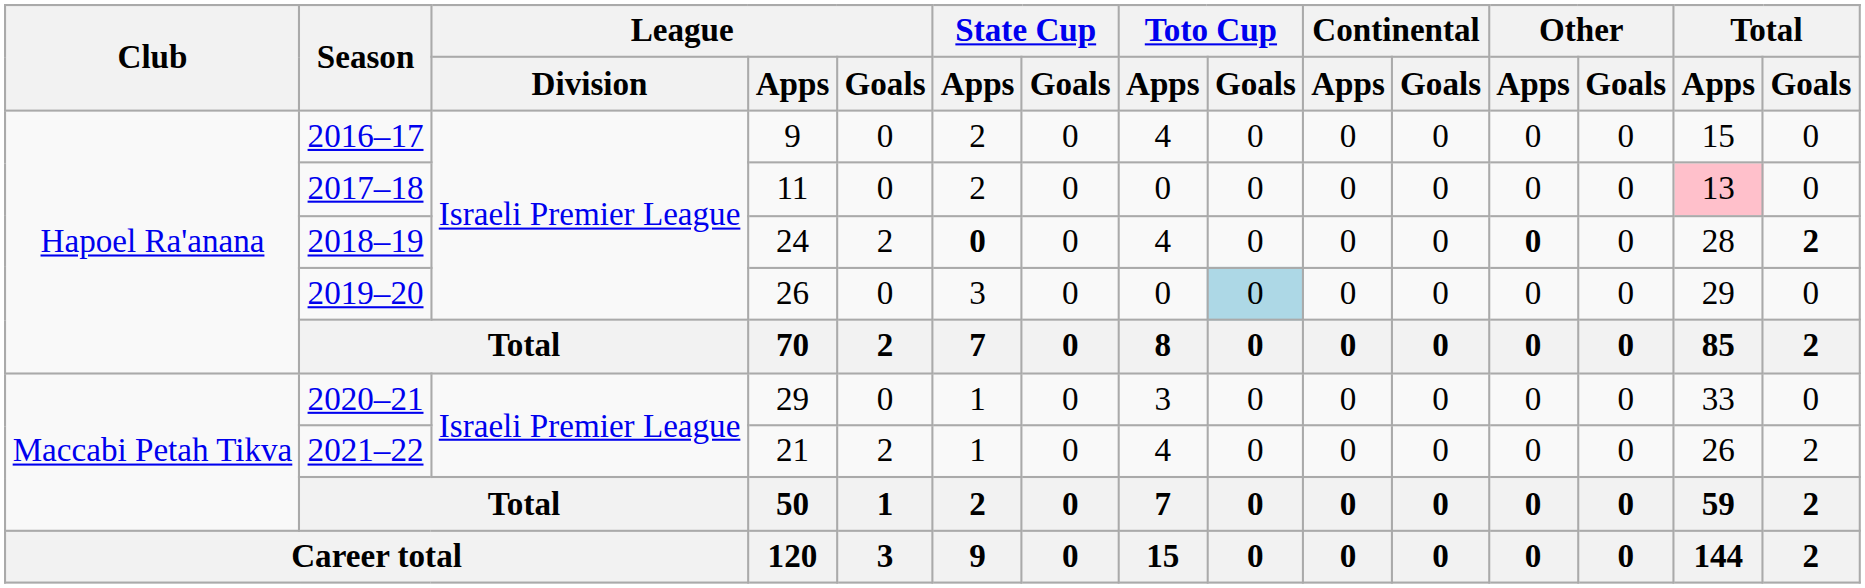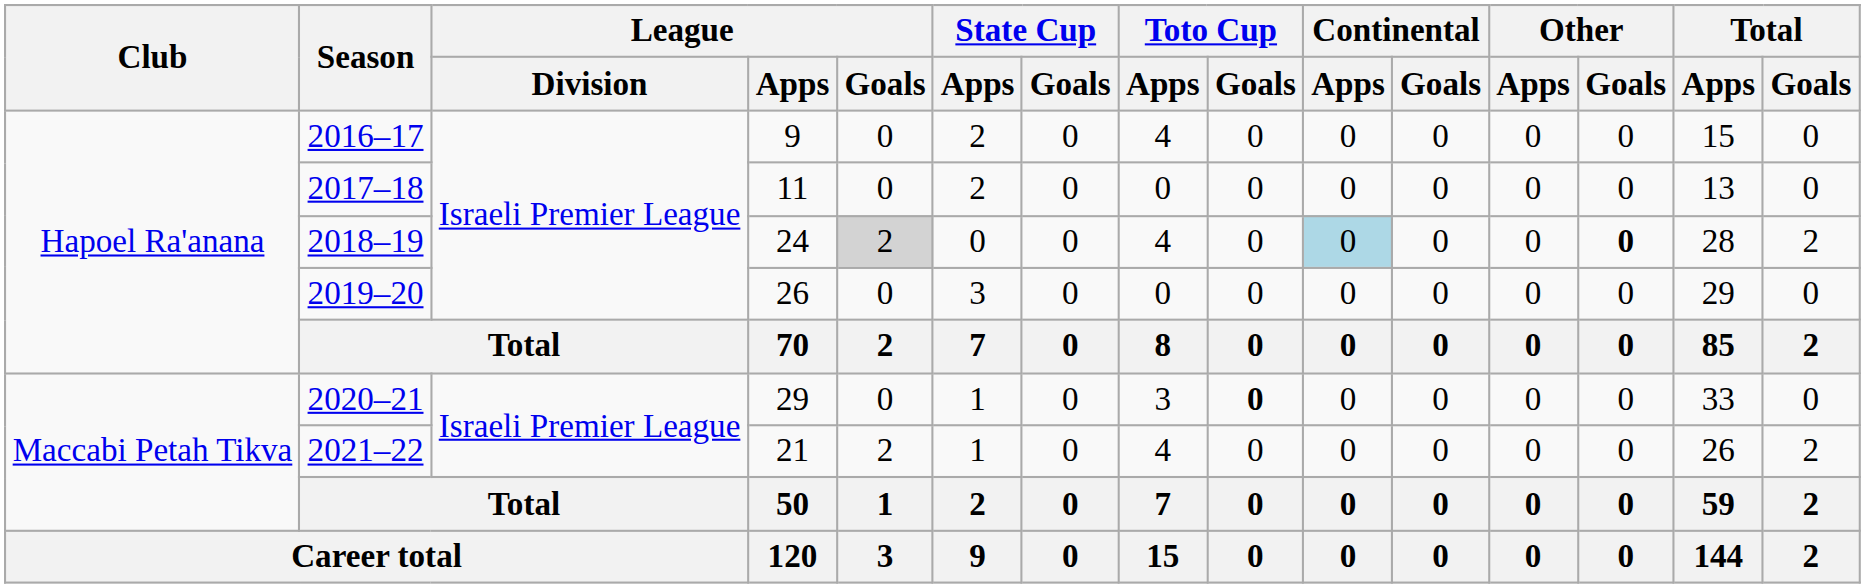(1718, 188) pink background -> (1718, 188) no background
(885, 240) no background -> (885, 240) lightgrey background
(978, 240) bold -> (978, 240) normal
(1348, 240) no background -> (1348, 240) lightblue background
(1533, 240) bold -> (1533, 240) normal
(1626, 240) normal -> (1626, 240) bold
(1811, 240) bold -> (1811, 240) normal
(1255, 293) lightblue background -> (1255, 293) no background
(1255, 398) normal -> (1255, 398) bold
